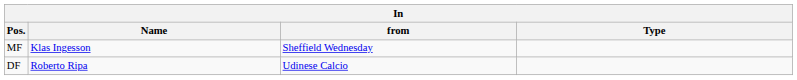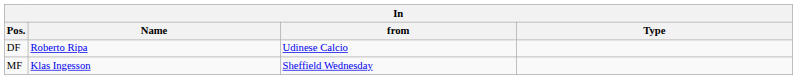rows swapped: (14, 66) <-> (15, 48)
